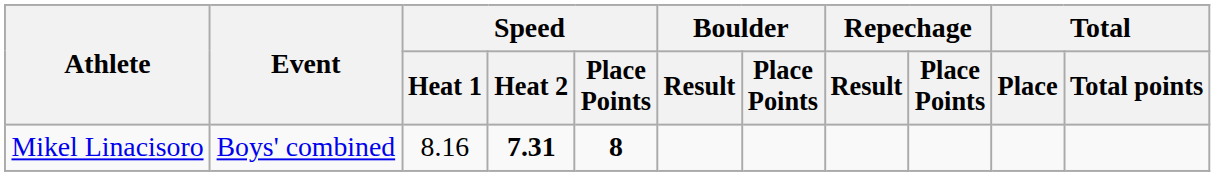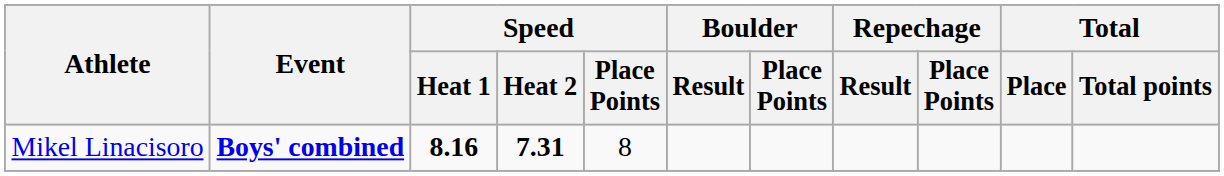(306, 147) normal -> (310, 147) bold
(445, 147) normal -> (454, 147) bold
(616, 147) bold -> (625, 147) normal
